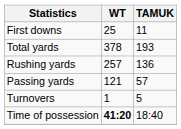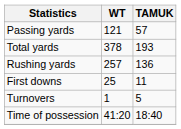rows swapped: (34, 30) <-> (40, 81)
(117, 115) bold -> (117, 115) normal
